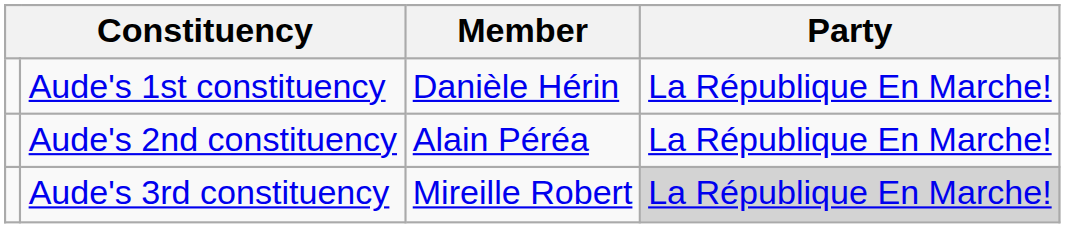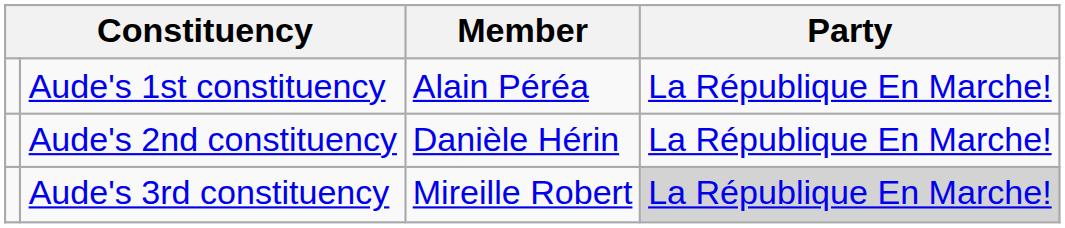(516, 85) Danièle Hérin -> (501, 85) Alain Péréa
(501, 139) Alain Péréa -> (516, 139) Danièle Hérin
